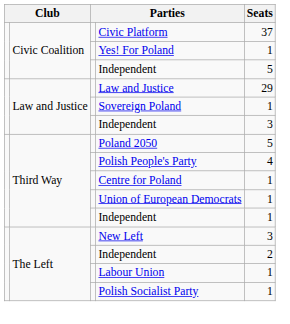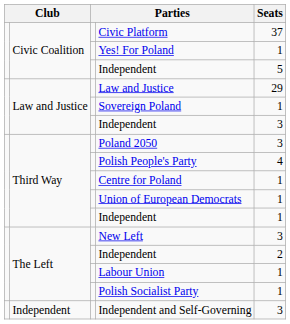(270, 143) 5 -> (280, 143) 3
+ row: (41, 310)
